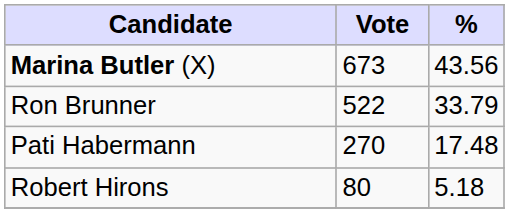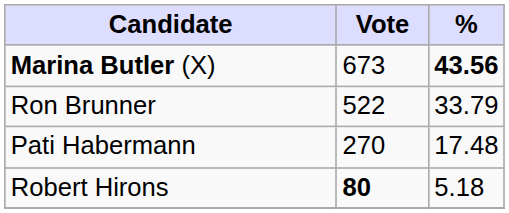(466, 65) normal -> (466, 65) bold
(357, 187) normal -> (357, 187) bold
